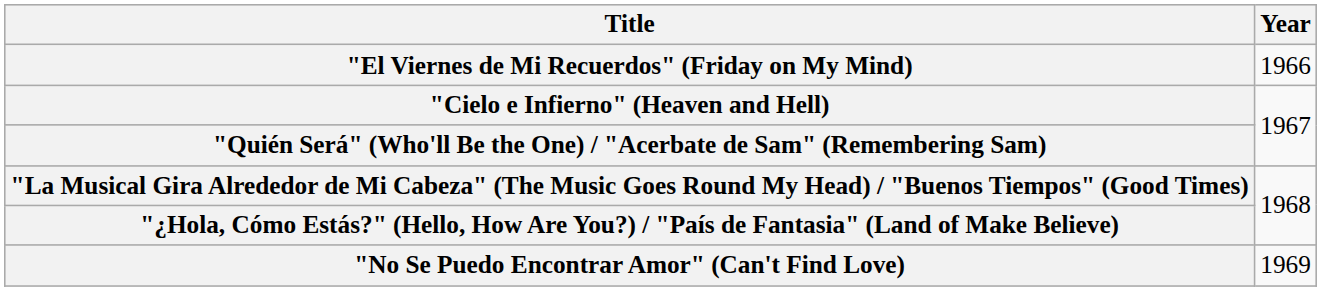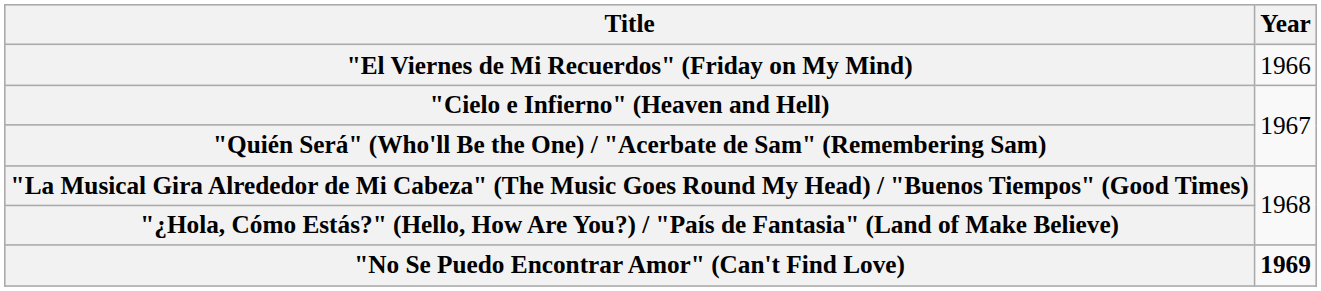(1286, 265) normal -> (1286, 265) bold
